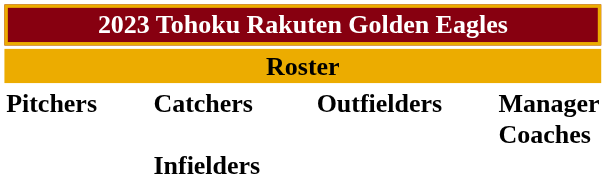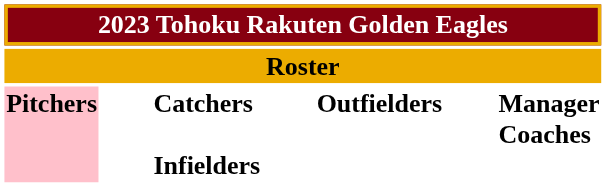(52, 103) no background -> (52, 103) pink background
